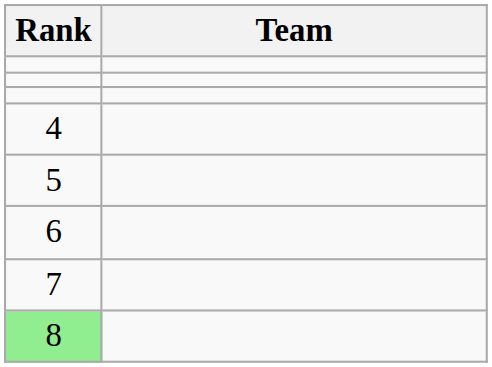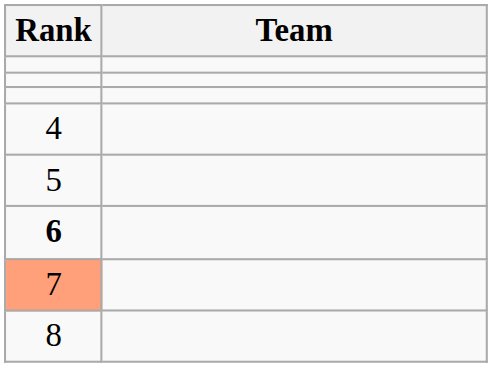(54, 231) normal -> (54, 231) bold
(54, 283) no background -> (54, 283) lightsalmon background
(54, 335) lightgreen background -> (54, 335) no background
